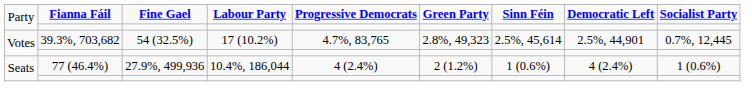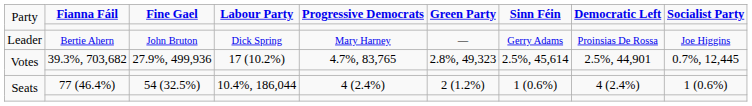+ row: (25, 39)
(165, 39) 54 (32.5%) -> (172, 59) 27.9%, 499,936
(165, 65) 27.9%, 499,936 -> (172, 85) 54 (32.5%)
